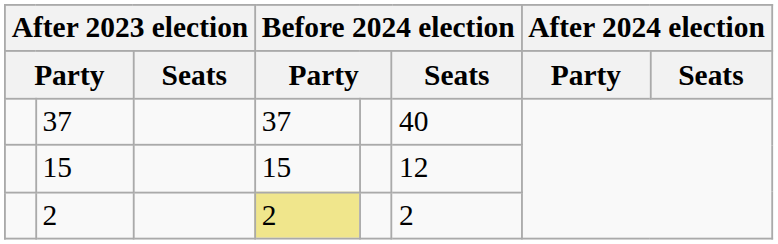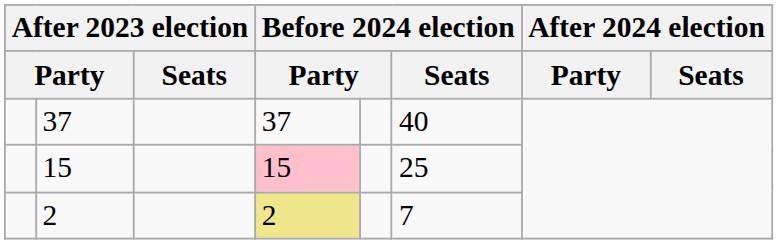(277, 167) no background -> (277, 167) pink background
(414, 167) 12 -> (414, 167) 25
(406, 214) 2 -> (406, 214) 7
